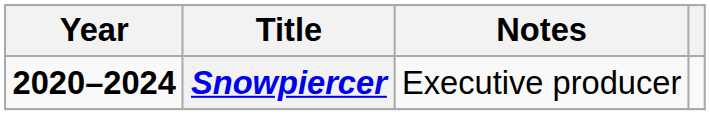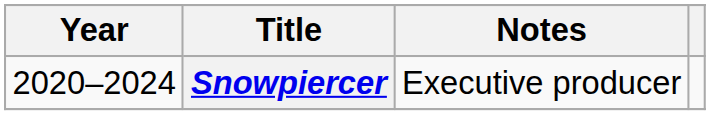(94, 82) bold -> (94, 82) normal
